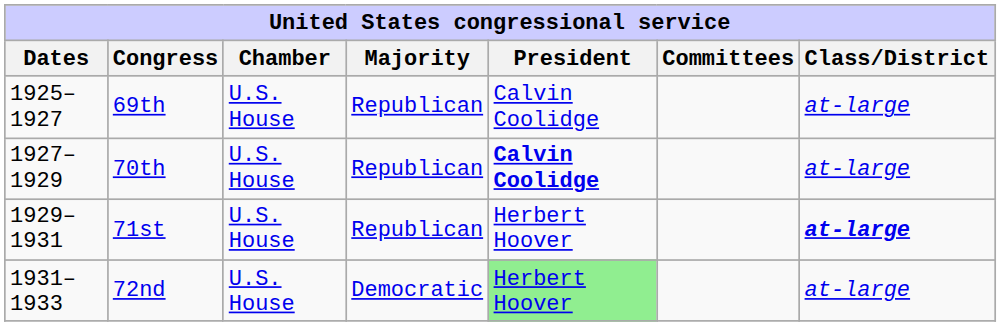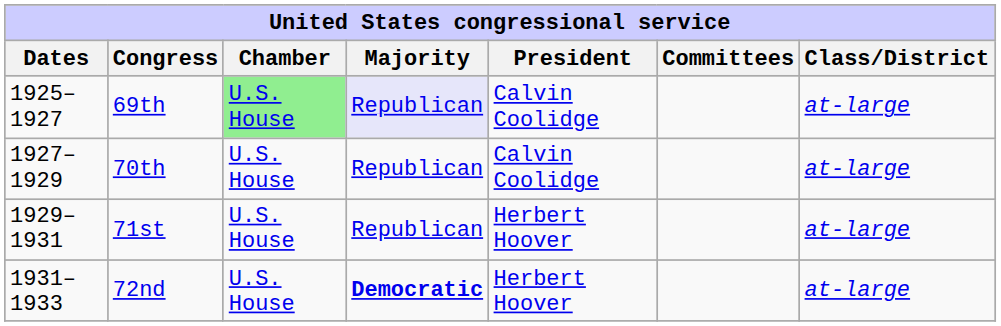(262, 107) no background -> (262, 107) lightgreen background
(417, 107) no background -> (417, 107) lavender background
(546, 168) bold -> (546, 168) normal
(857, 229) bold -> (857, 229) normal
(417, 291) normal -> (417, 291) bold
(540, 291) lightgreen background -> (540, 291) no background
